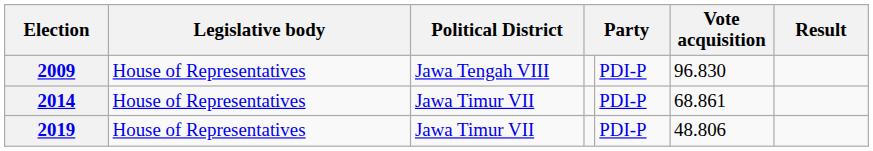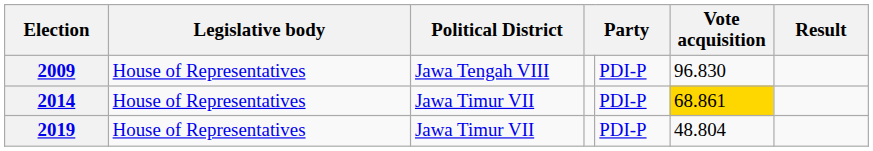(700, 100) no background -> (700, 100) gold background
(700, 130) 48.806 -> (700, 130) 48.804
